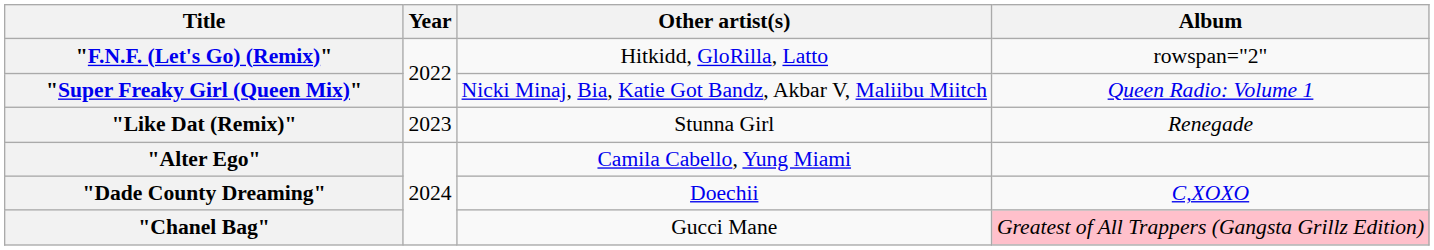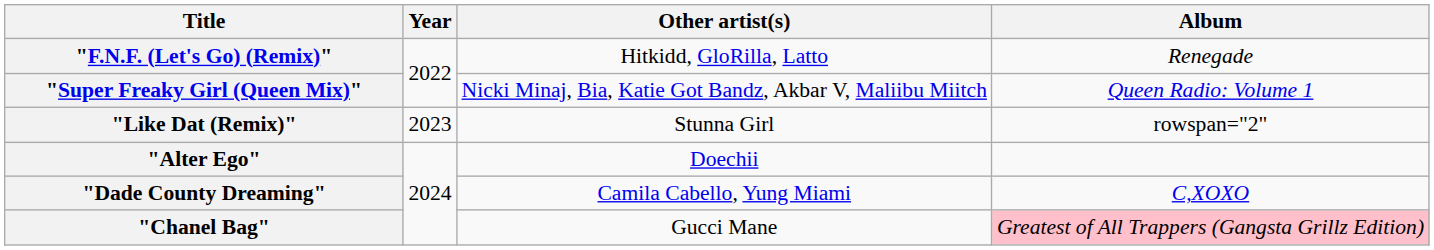(1210, 55) rowspan="2" -> (1210, 55) Renegade
(1210, 124) Renegade -> (1210, 124) rowspan="2"
(724, 158) Camila Cabello, Yung Miami -> (724, 158) Doechii
(724, 192) Doechii -> (724, 192) Camila Cabello, Yung Miami
